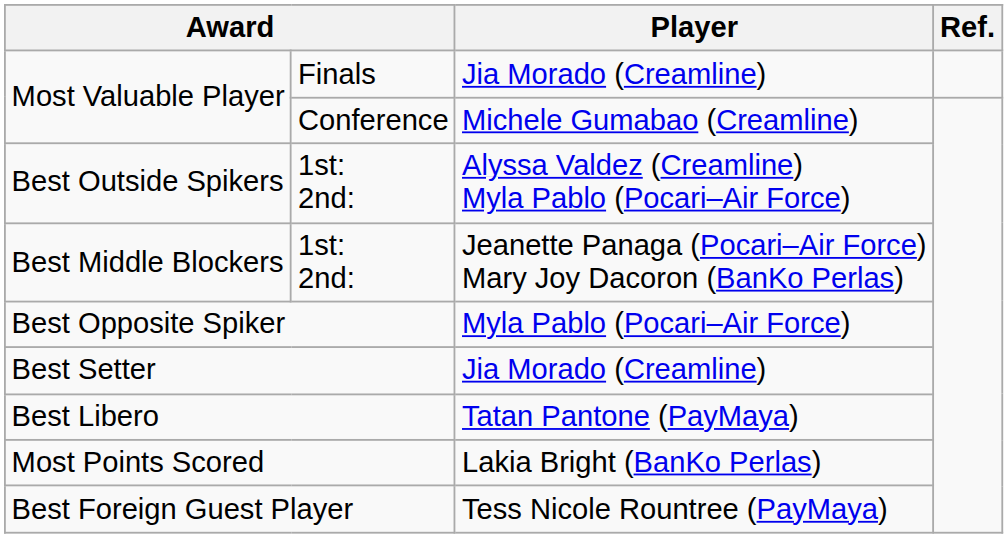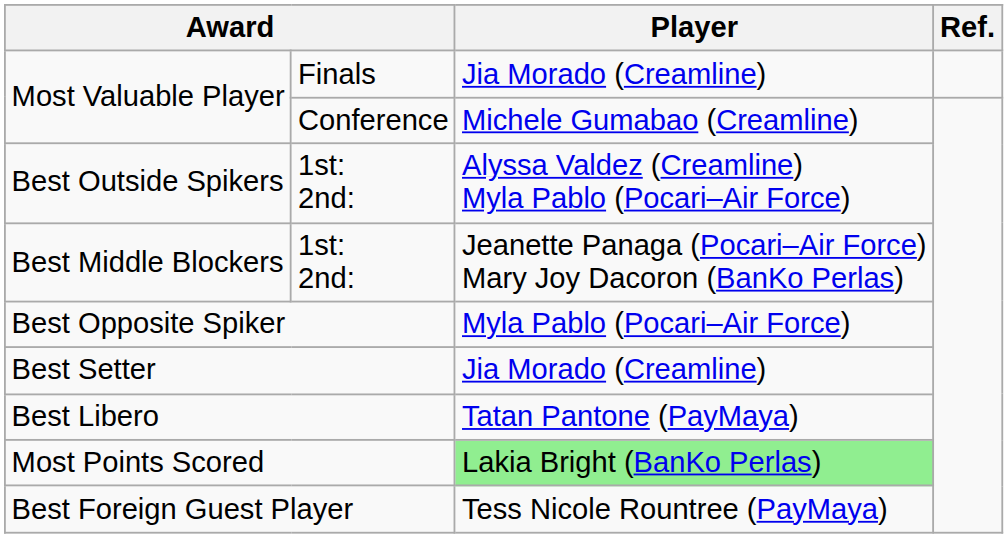(642, 462) no background -> (642, 462) lightgreen background
